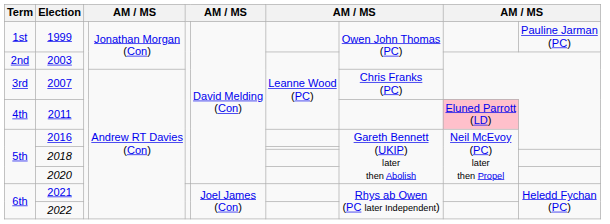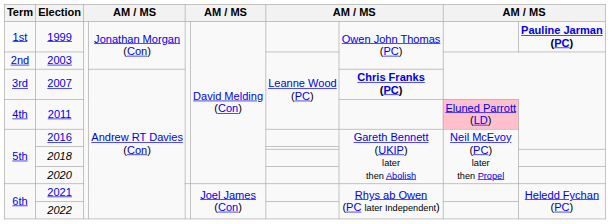(559, 36) normal -> (562, 36) bold
(391, 84) normal -> (391, 84) bold
